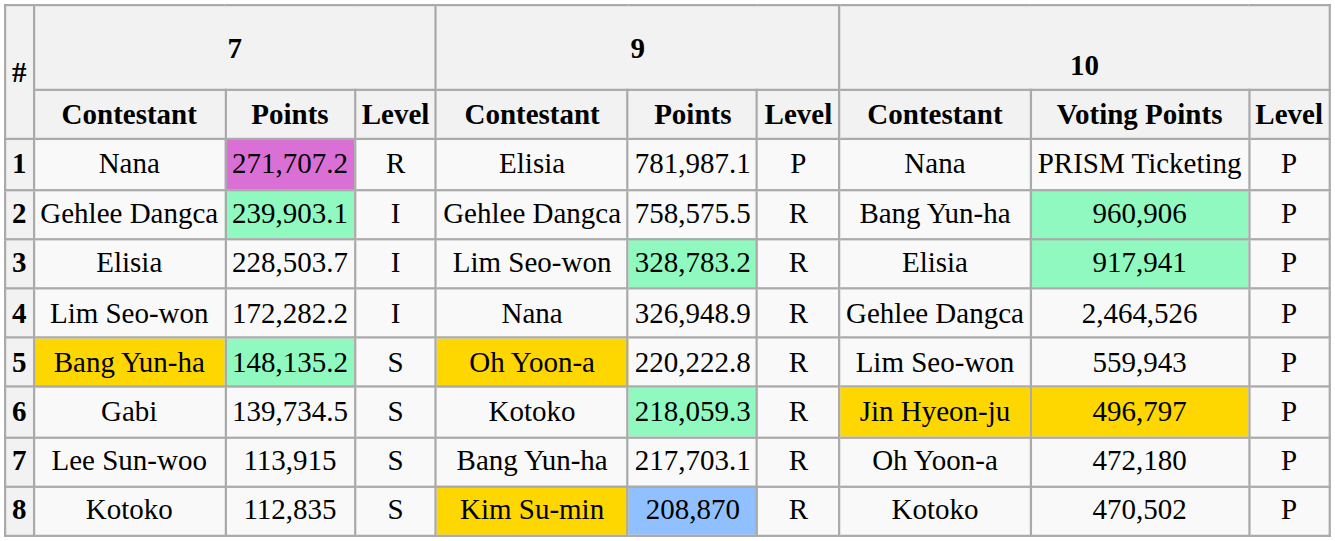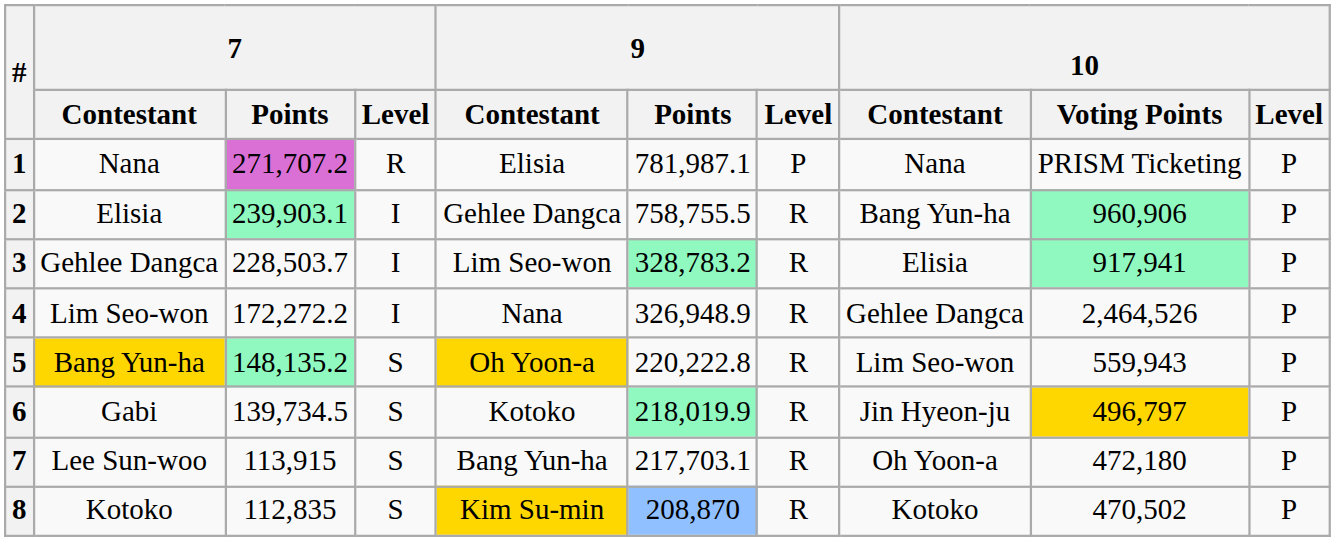(129, 213) Gehlee Dangca -> (129, 213) Elisia
(693, 213) 758,575.5 -> (693, 213) 758,755.5
(129, 262) Elisia -> (129, 262) Gehlee Dangca
(290, 312) 172,282.2 -> (290, 312) 172,272.2
(693, 411) 218,059.3 -> (693, 411) 218,019.9
(935, 411) gold background -> (935, 411) no background
